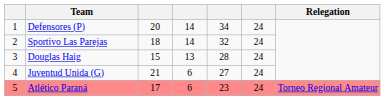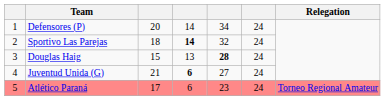(190, 42) normal -> (190, 42) bold
(224, 57) normal -> (224, 57) bold
(190, 73) normal -> (190, 73) bold
